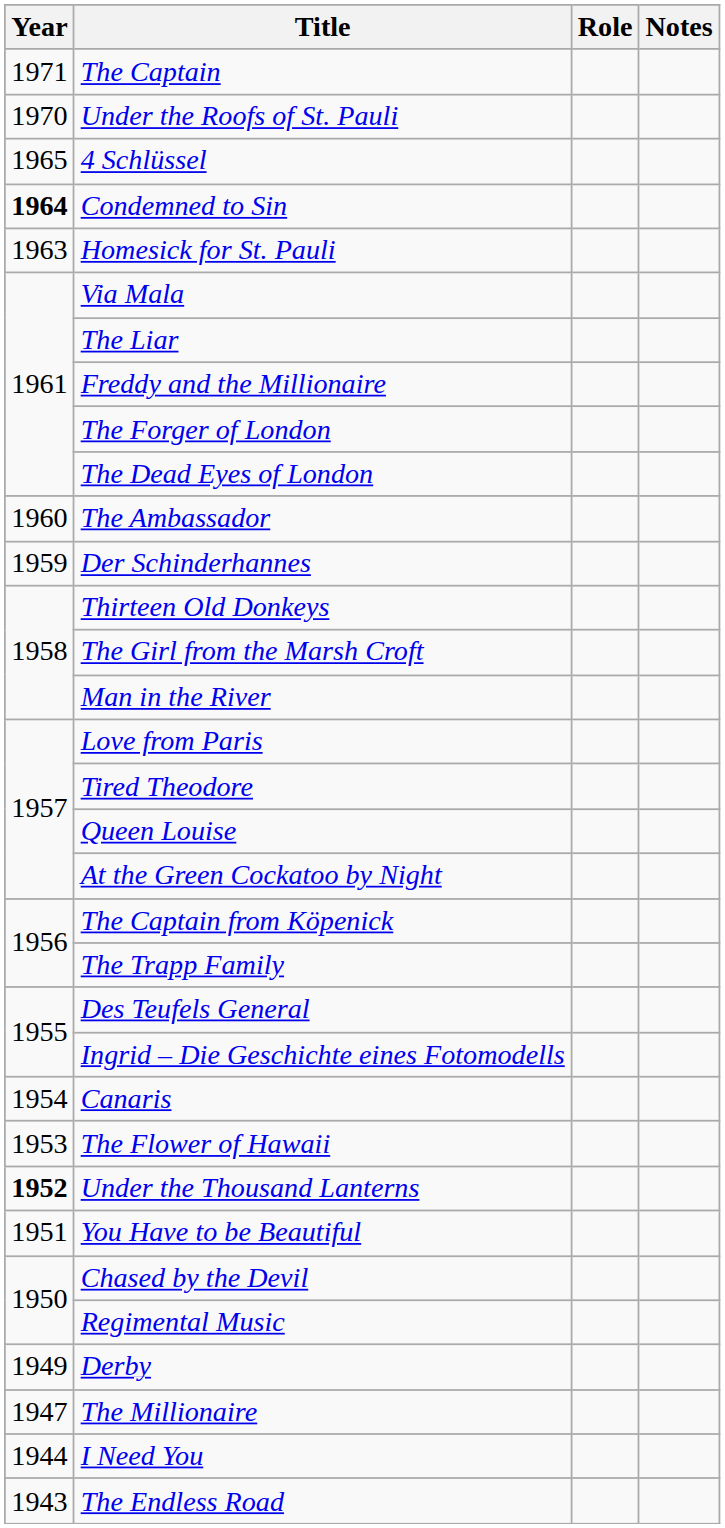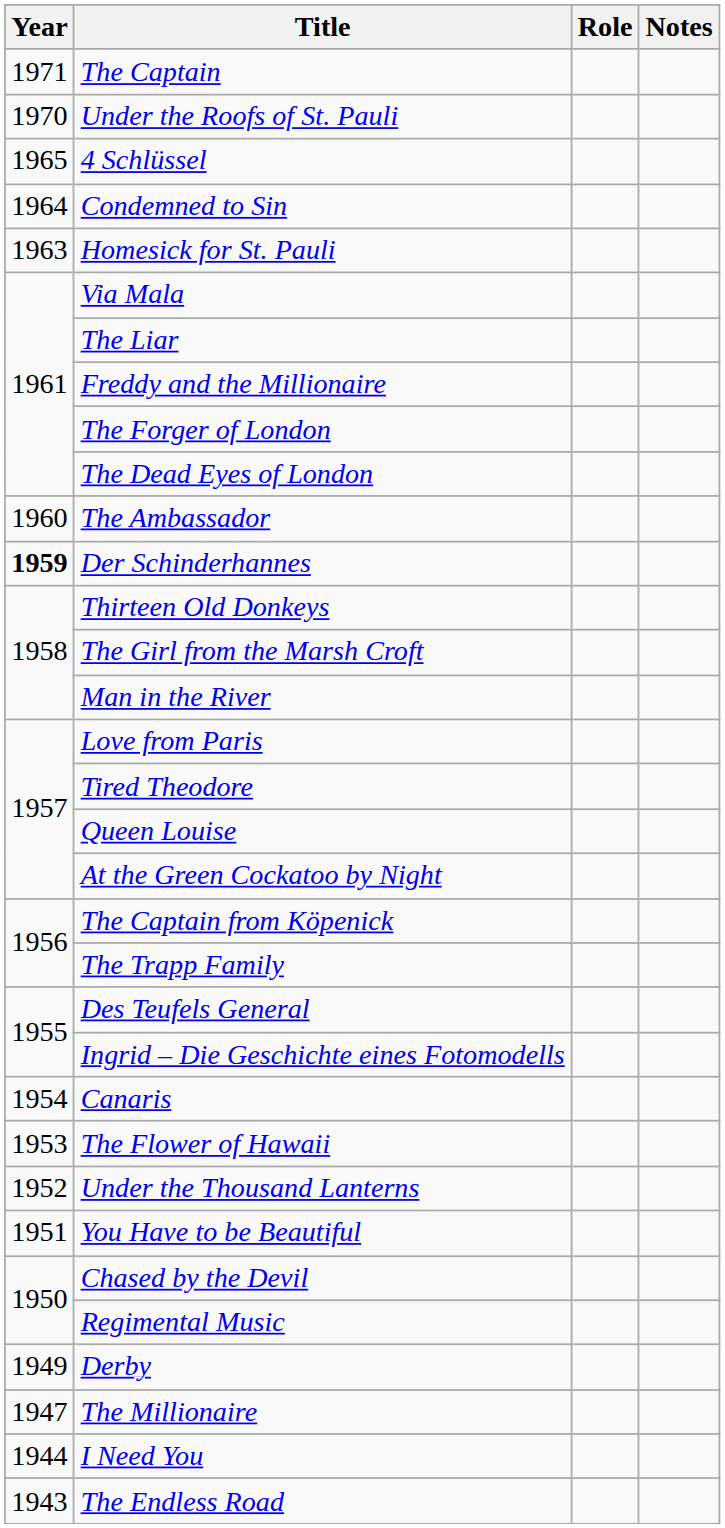(40, 205) bold -> (40, 205) normal
(40, 562) normal -> (40, 562) bold
(40, 1187) bold -> (40, 1187) normal
